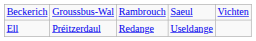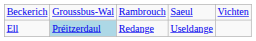(76, 28) no background -> (76, 28) lightblue background
